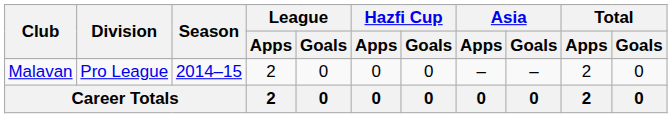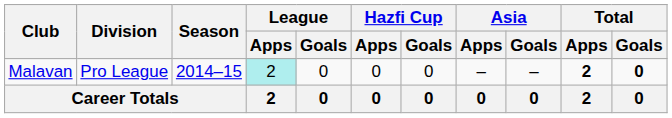(271, 71) no background -> (271, 71) paleturquoise background
(586, 71) normal -> (586, 71) bold
(639, 71) normal -> (639, 71) bold
